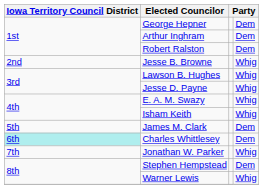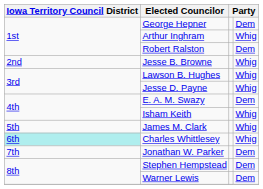(245, 36) Dem -> (246, 36) Whig
(246, 101) Whig -> (245, 101) Dem
(245, 126) Dem -> (246, 126) Whig
(245, 139) Dem -> (246, 139) Whig
(246, 152) Whig -> (245, 152) Dem
(246, 178) Whig -> (245, 178) Dem
